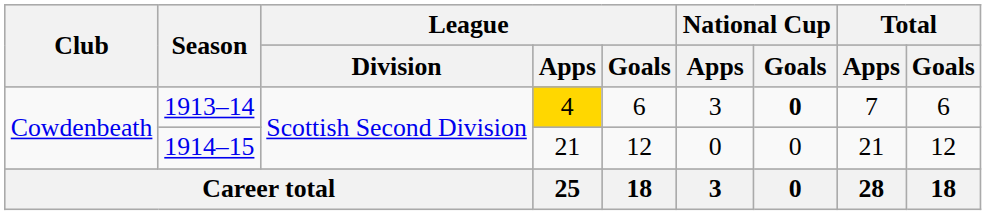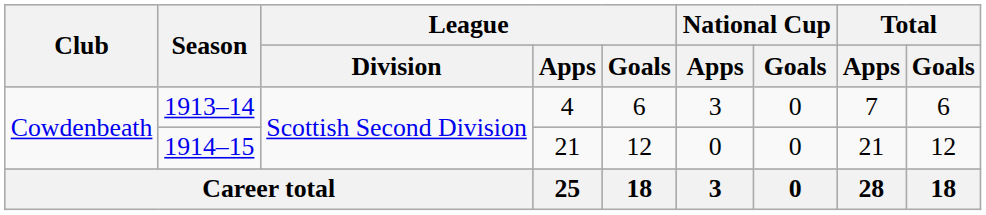(567, 106) gold background -> (567, 106) no background
(795, 106) bold -> (795, 106) normal
